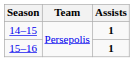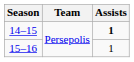(111, 48) bold -> (111, 48) normal
